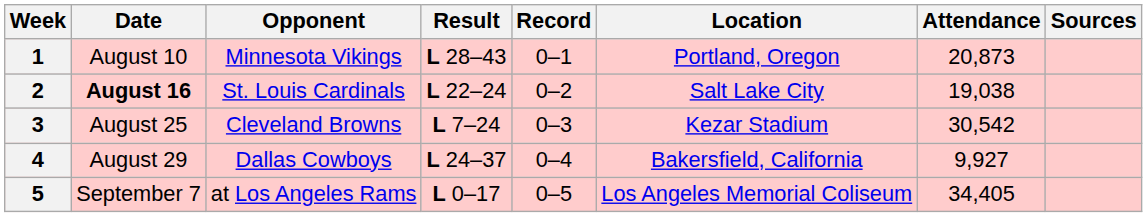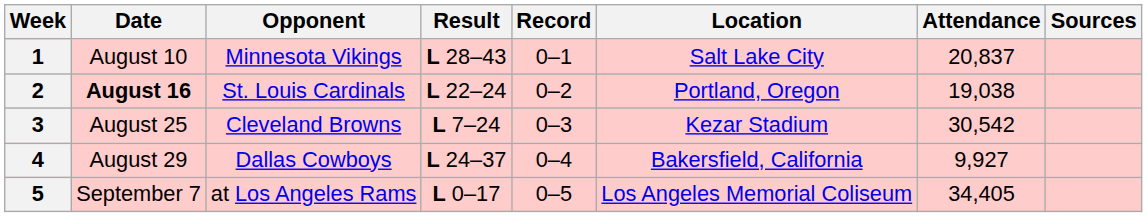(757, 56) Portland, Oregon -> (757, 56) Salt Lake City
(981, 56) 20,873 -> (981, 56) 20,837
(757, 90) Salt Lake City -> (757, 90) Portland, Oregon
